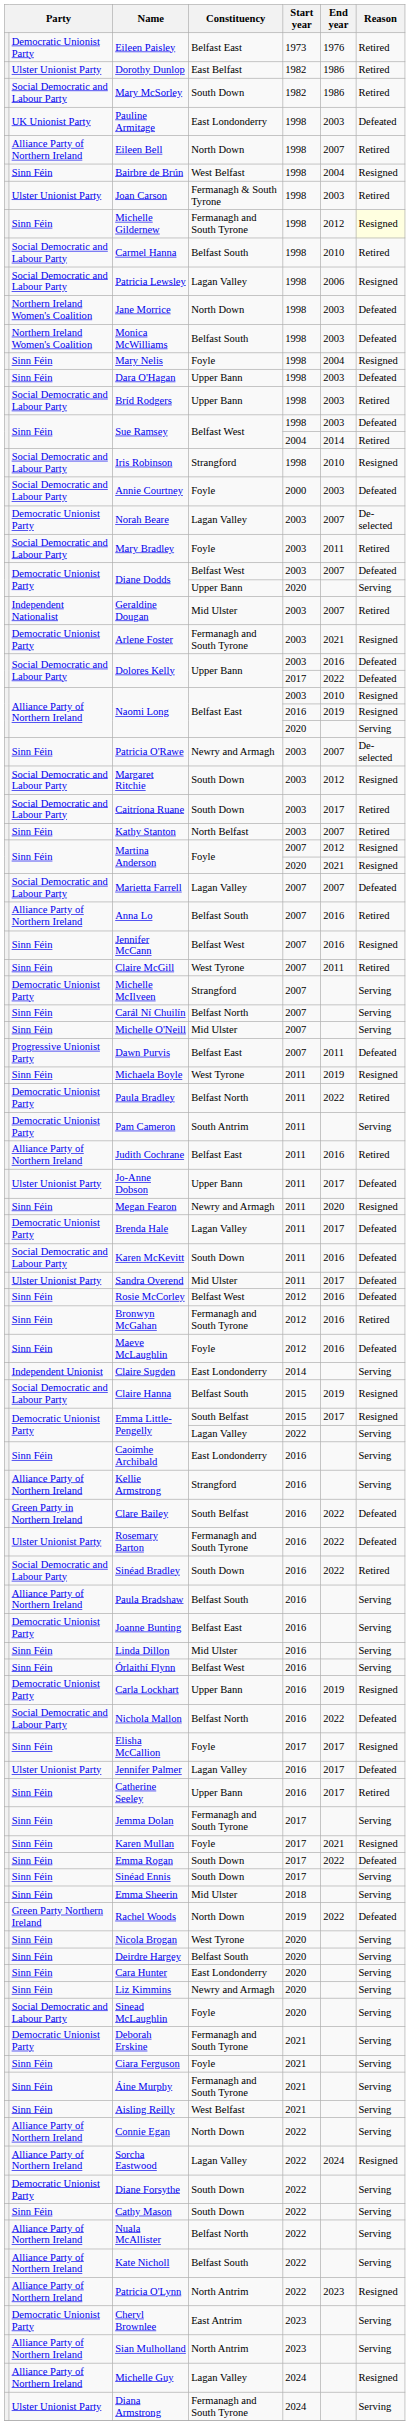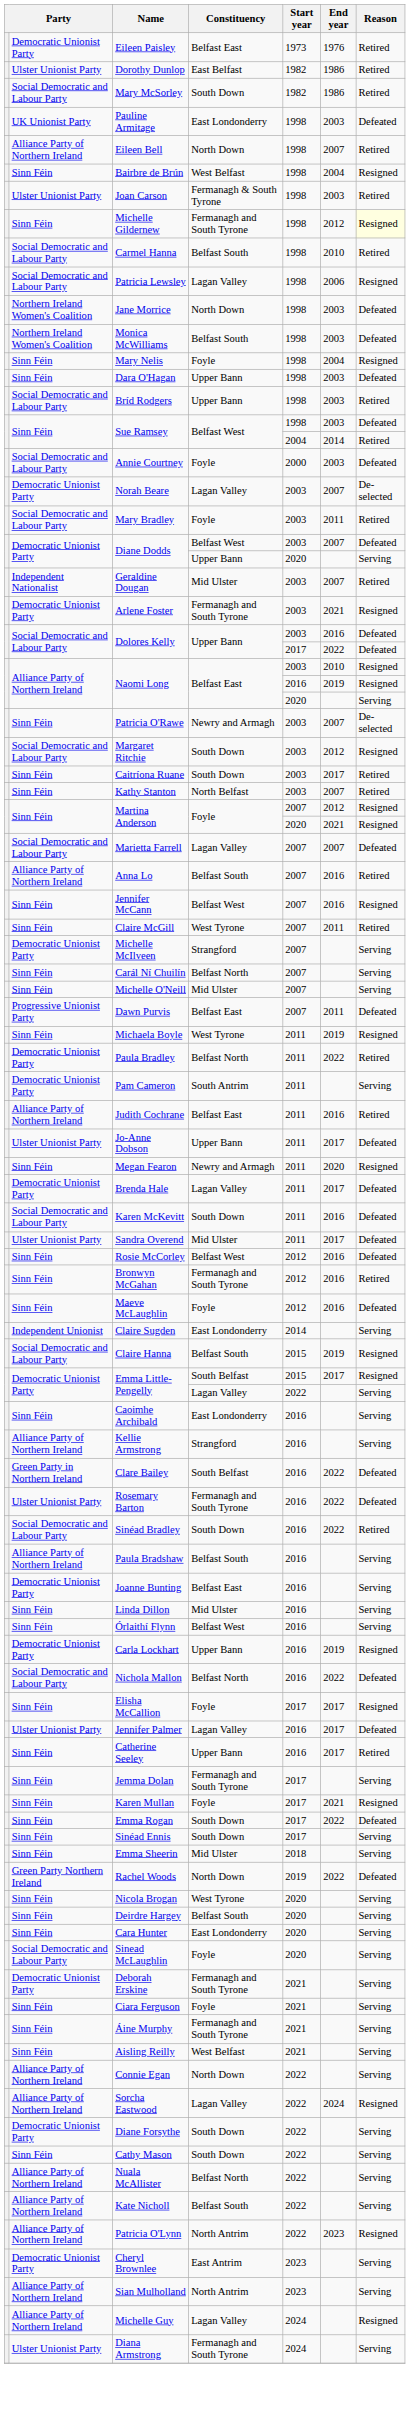- row: (144, 462)
(60, 809) Social Democratic and Labour Party -> (32, 774) Sinn Féin
- row: (143, 1989)
